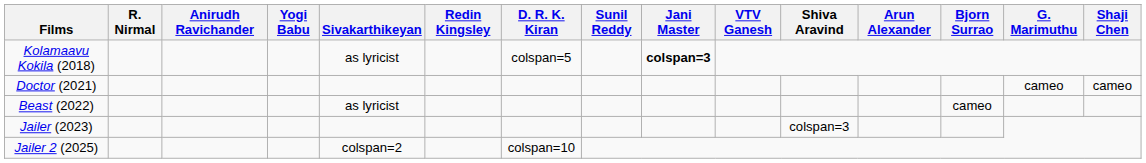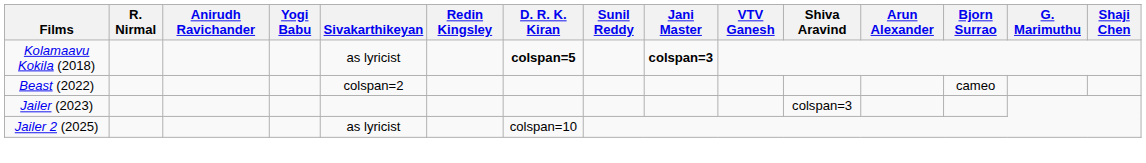(541, 58) normal -> (543, 58) bold
- row: (56, 86)
(372, 106) as lyricist -> (373, 86) colspan=2
(372, 148) colspan=2 -> (373, 127) as lyricist
